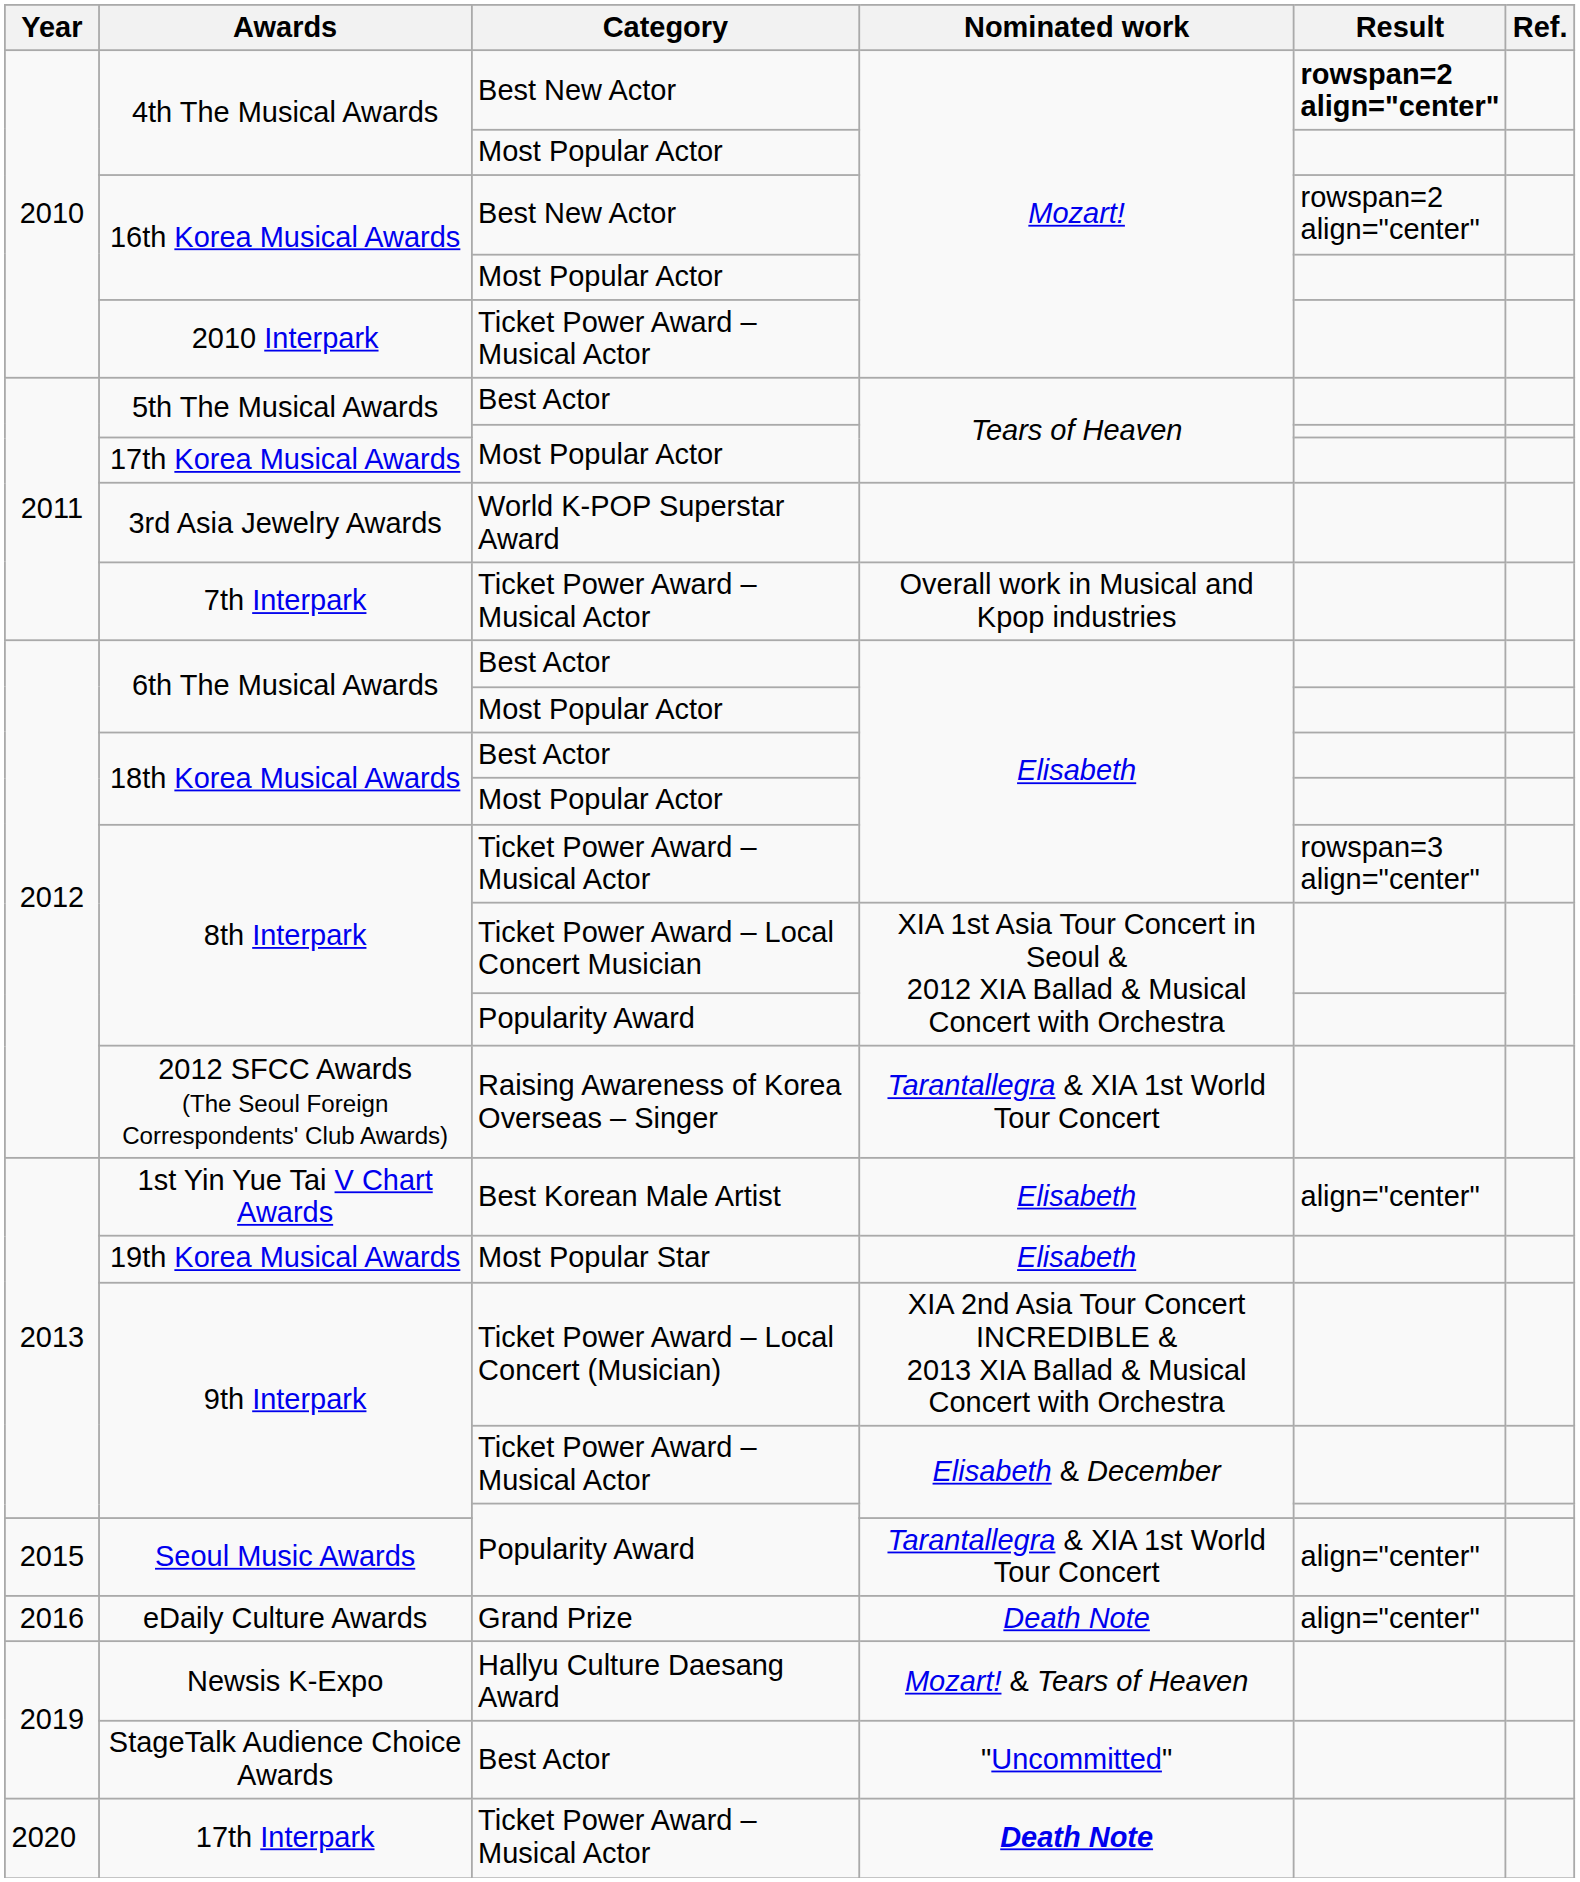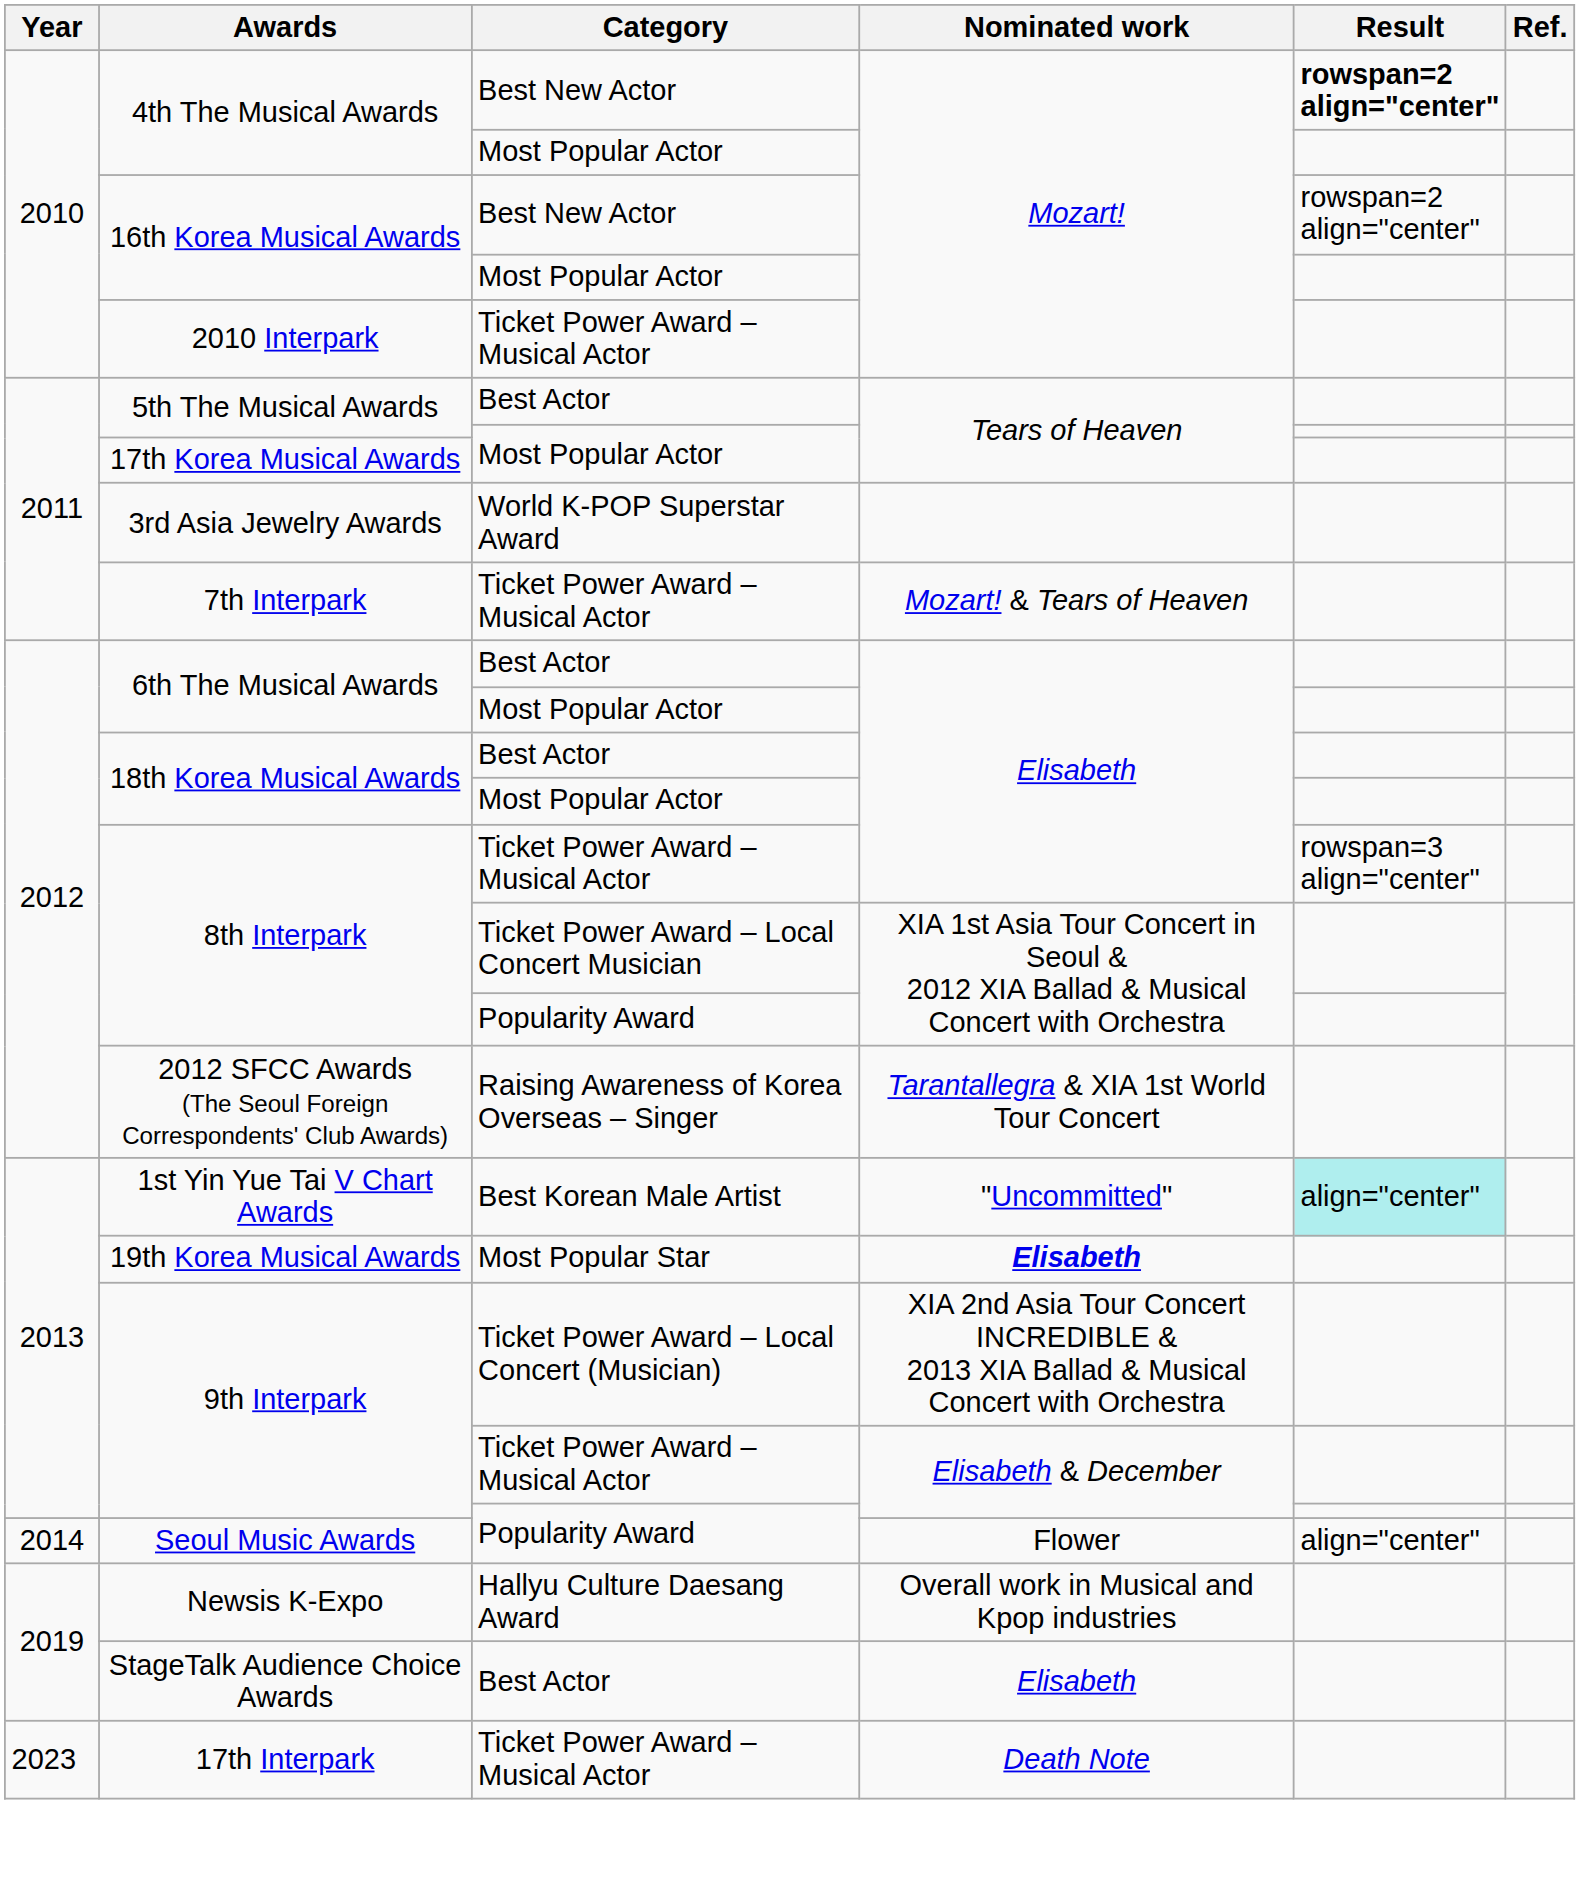(1077, 600) Overall work in Musical and Kpop industries -> (1077, 600) Mozart! & Tears of Heaven
(1077, 1196) Elisabeth -> (1077, 1196) "Uncommitted"
(1390, 1196) no background -> (1390, 1196) paleturquoise background
(1077, 1258) normal -> (1077, 1258) bold
(52, 1556) 2015 -> (52, 1539) 2014
(1077, 1556) Tarantallegra & XIA 1st World Tour Concert -> (1077, 1539) Flower
- row: (285, 1618)
(1077, 1680) Mozart! & Tears of Heaven -> (1077, 1602) Overall work in Musical and Kpop industries
(1077, 1759) "Uncommitted" -> (1077, 1680) Elisabeth
(44, 1837) 2020 -> (44, 1759) 2023
(1077, 1837) bold -> (1077, 1759) normal
